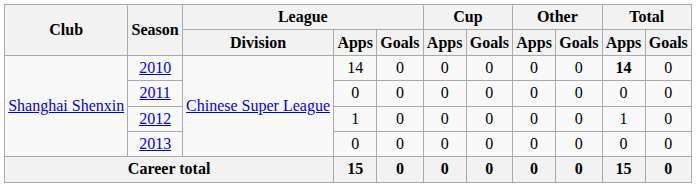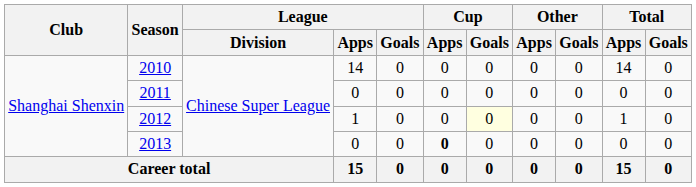(624, 67) bold -> (624, 67) normal
(489, 118) no background -> (489, 118) lightyellow background
(445, 144) normal -> (445, 144) bold
